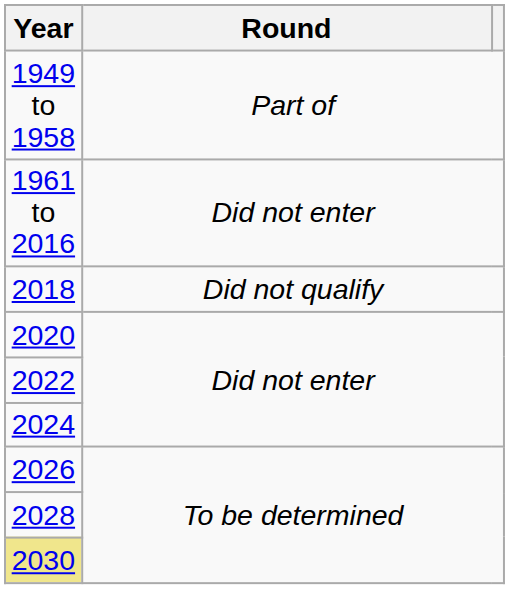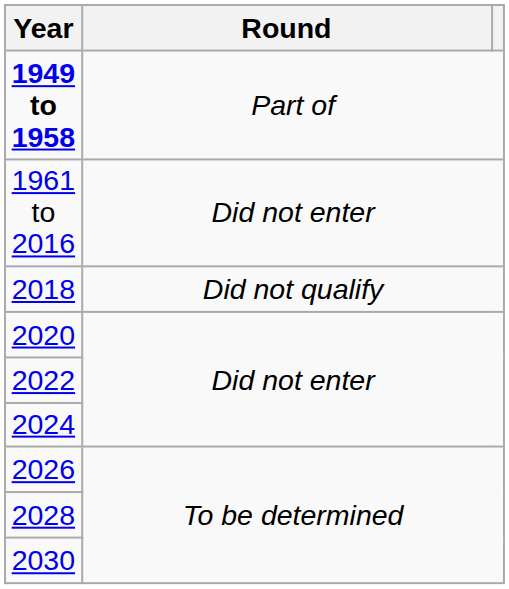(43, 105) normal -> (43, 105) bold
(43, 560) khaki background -> (43, 560) no background
